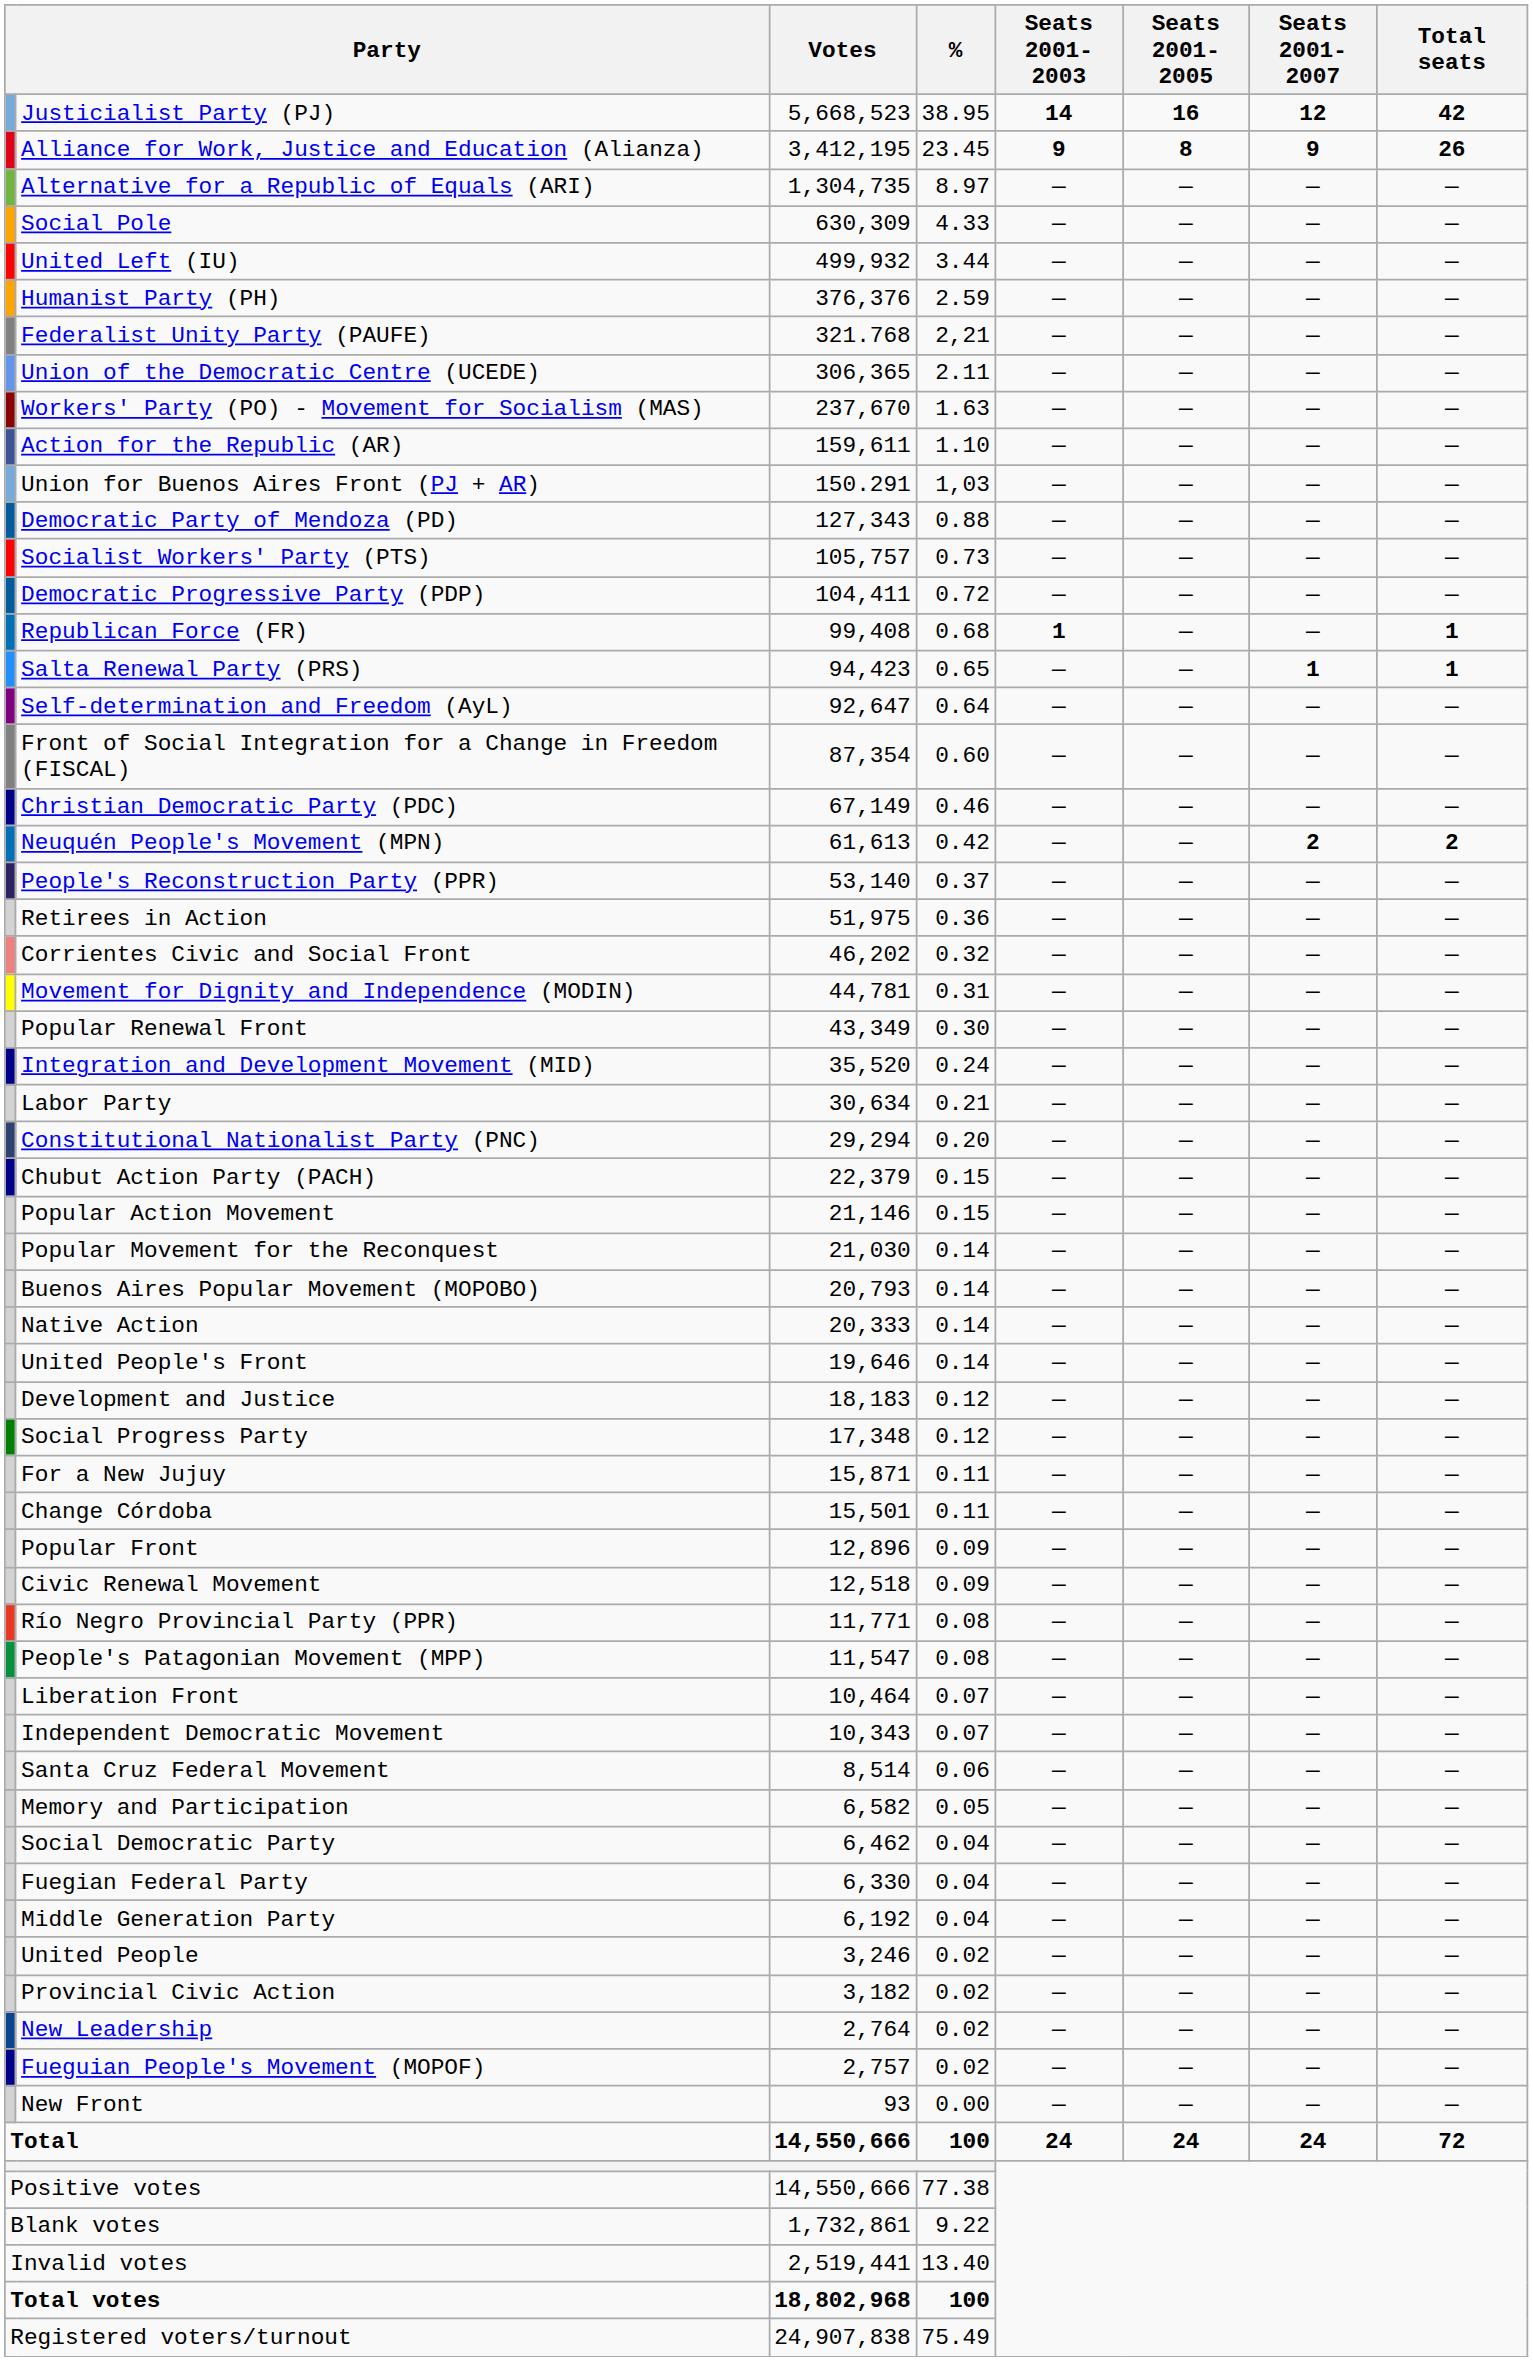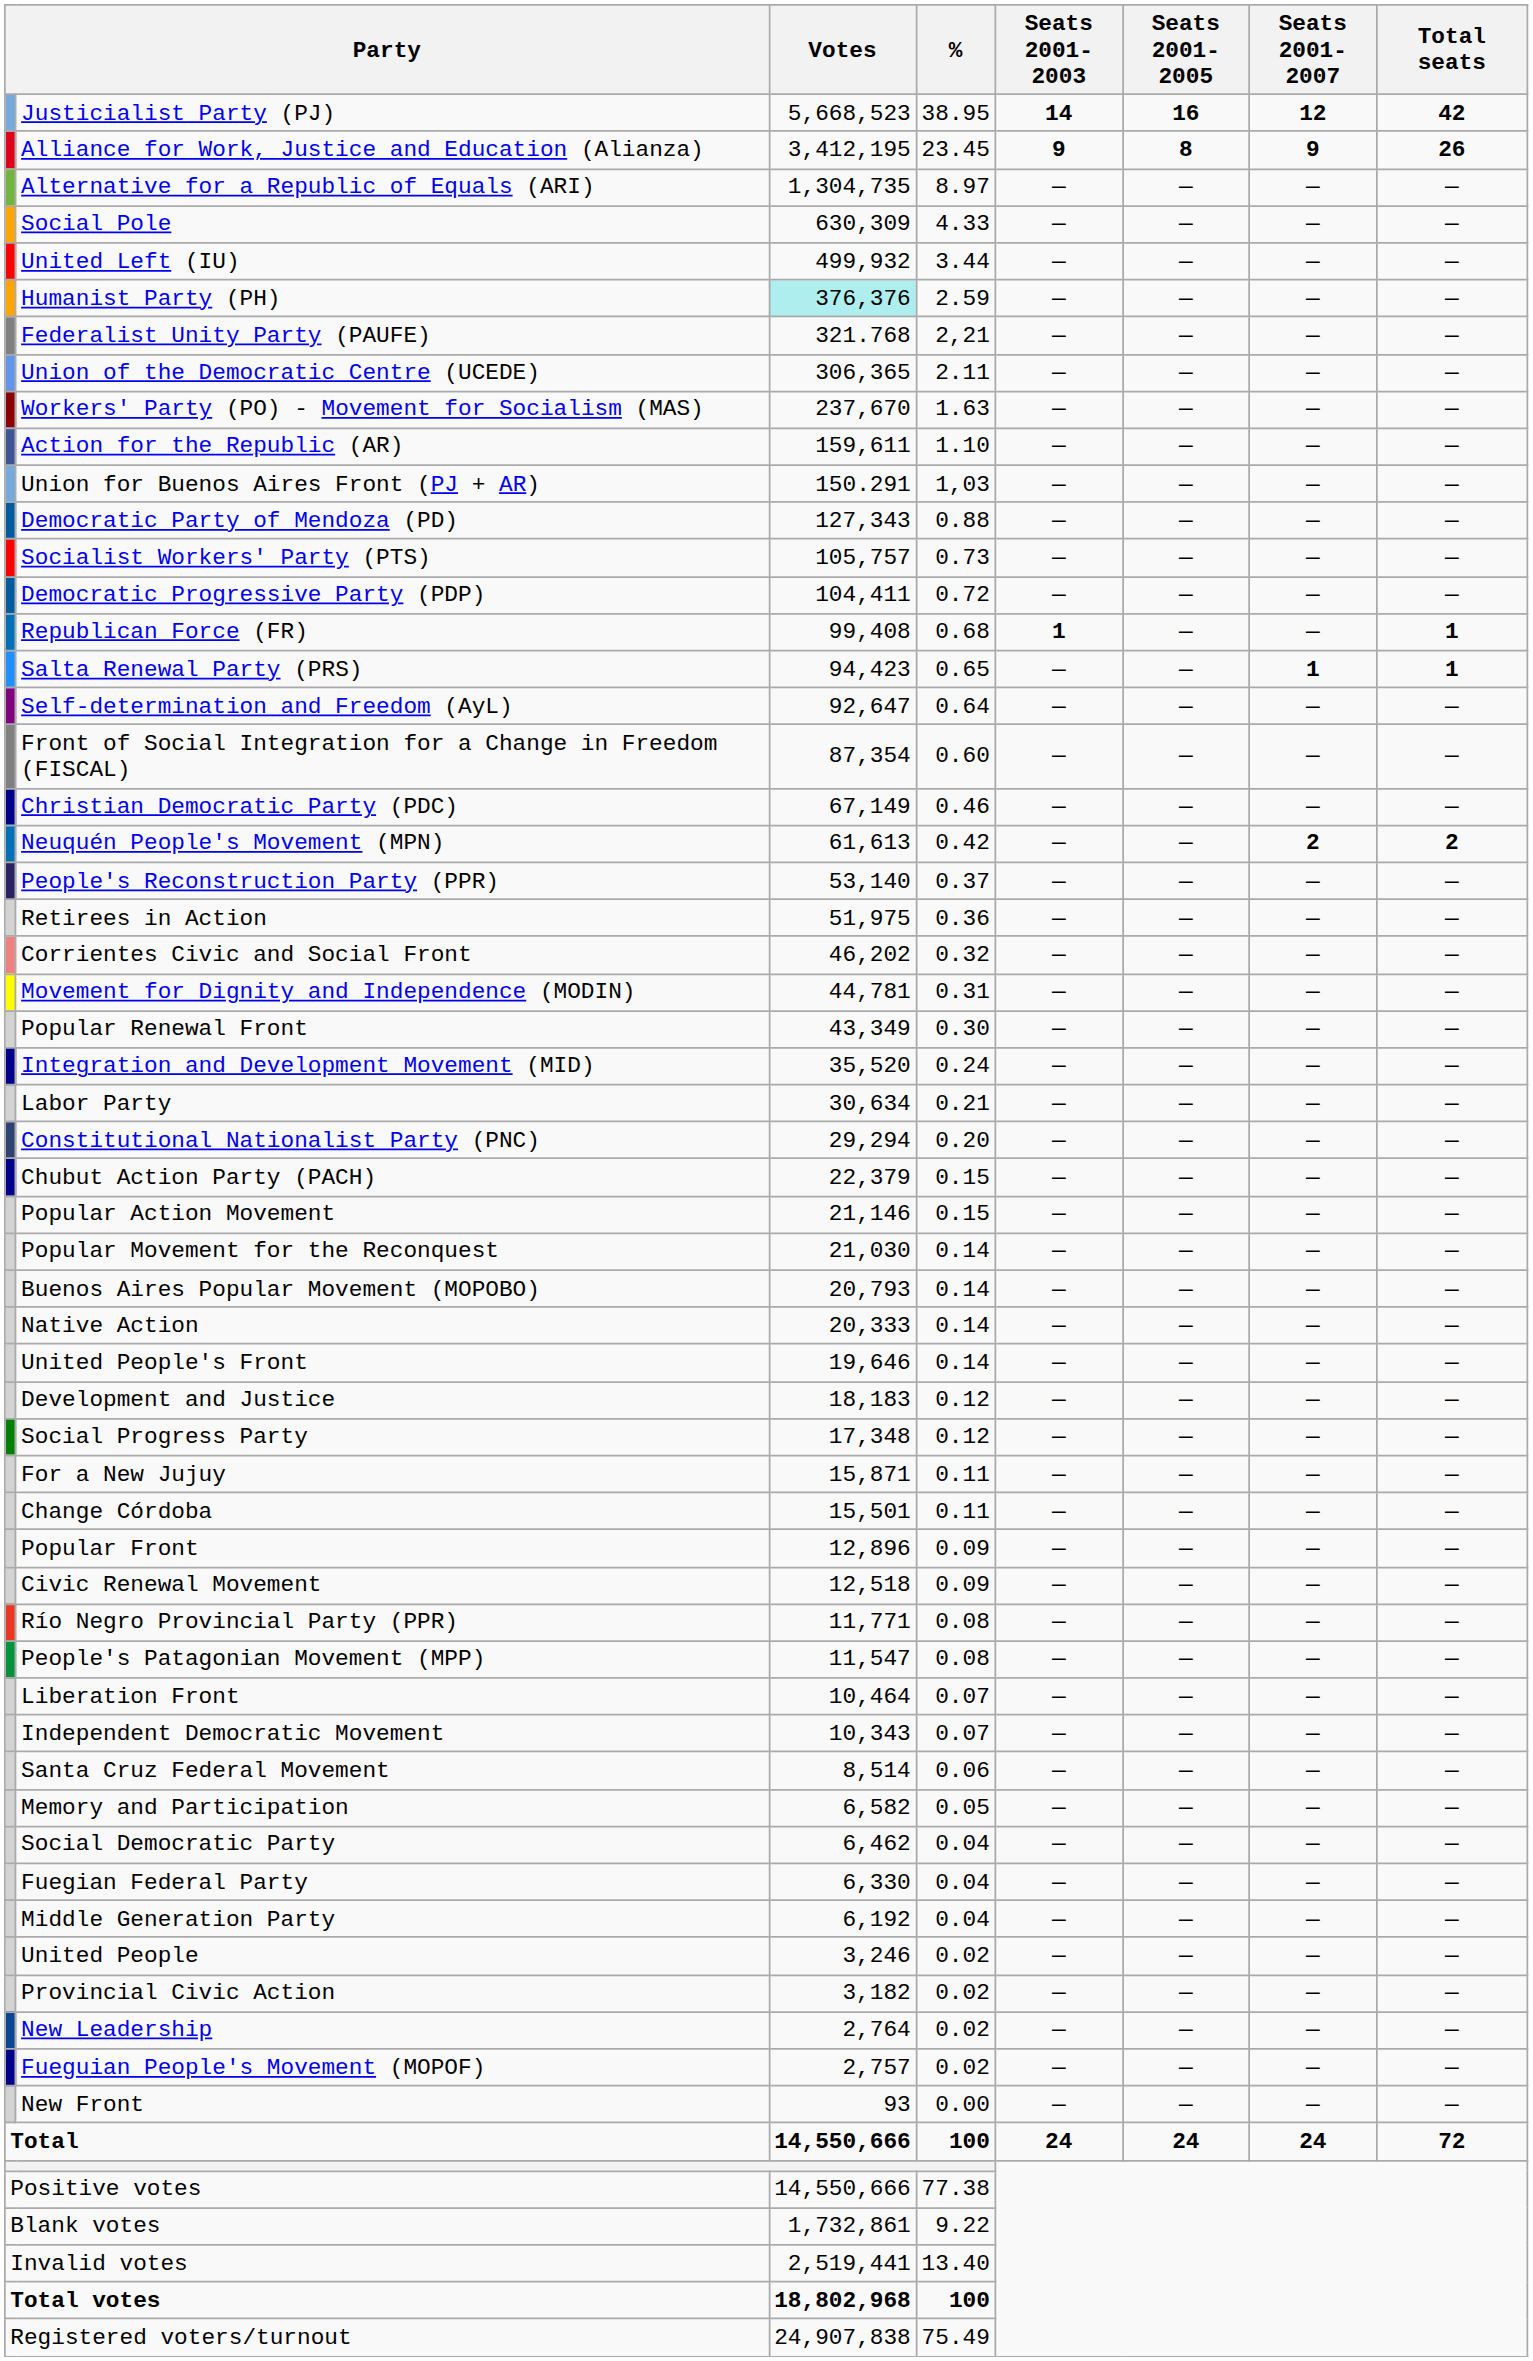(863, 298) no background -> (863, 298) paleturquoise background
